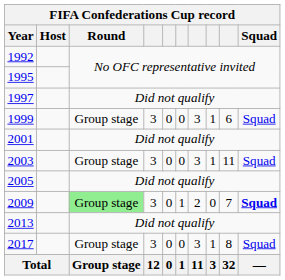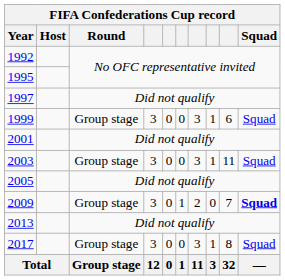(106, 202) lightgreen background -> (106, 202) no background
